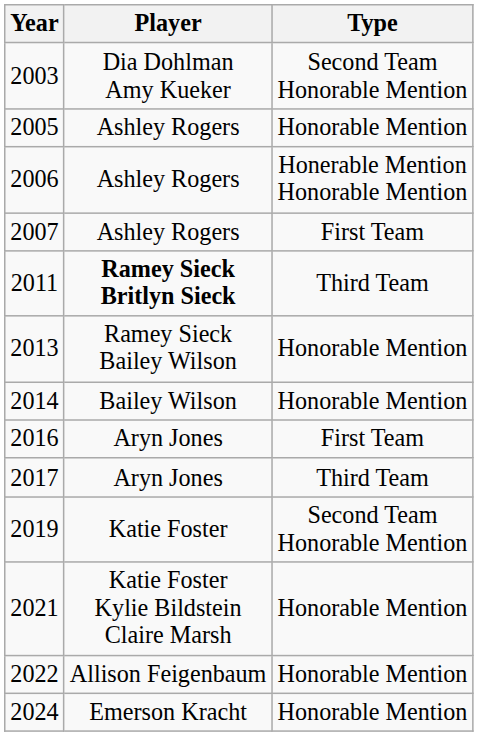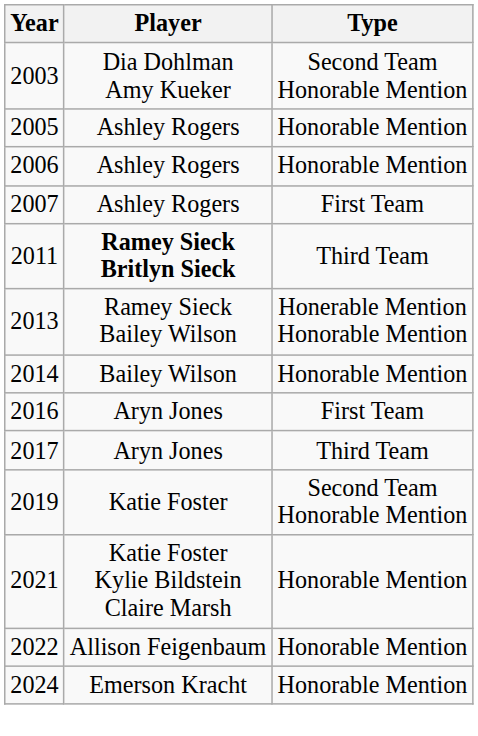(372, 179) Honerable Mention Honorable Mention -> (372, 165) Honorable Mention
(372, 348) Honorable Mention -> (372, 321) Honerable Mention Honorable Mention
